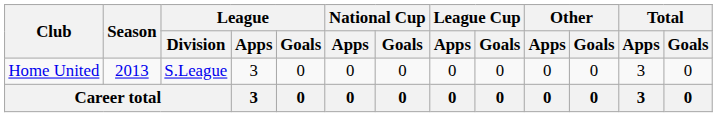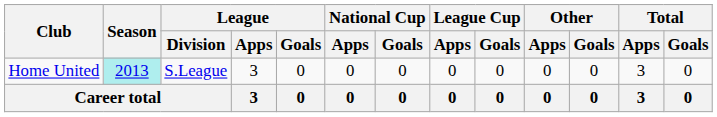(132, 71) no background -> (132, 71) paleturquoise background
